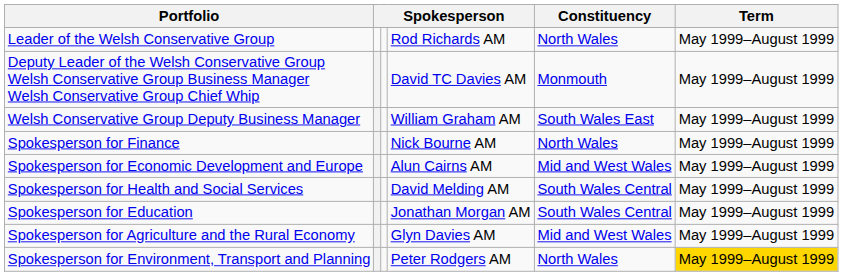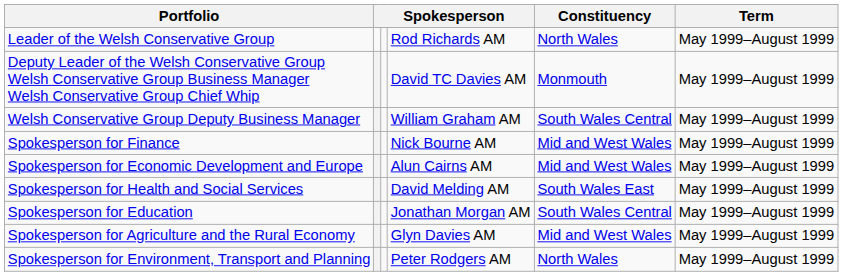(596, 119) South Wales East -> (605, 119) South Wales Central
(578, 142) North Wales -> (604, 142) Mid and West Wales
(605, 189) South Wales Central -> (596, 189) South Wales East
(756, 259) gold background -> (756, 259) no background
